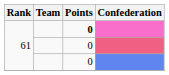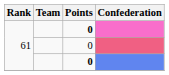(90, 62) normal -> (90, 62) bold
